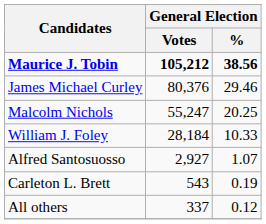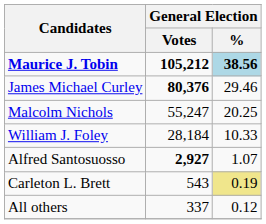(241, 64) no background -> (241, 64) lightblue background
(188, 87) normal -> (188, 87) bold
(192, 159) normal -> (192, 159) bold
(244, 183) no background -> (244, 183) khaki background
